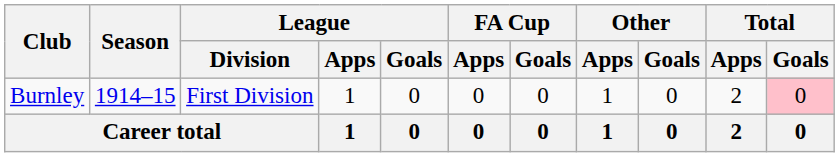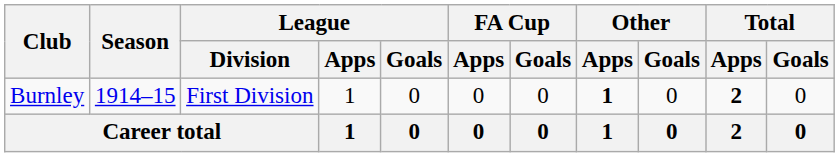(607, 95) normal -> (607, 95) bold
(736, 95) normal -> (736, 95) bold
(801, 95) pink background -> (801, 95) no background
